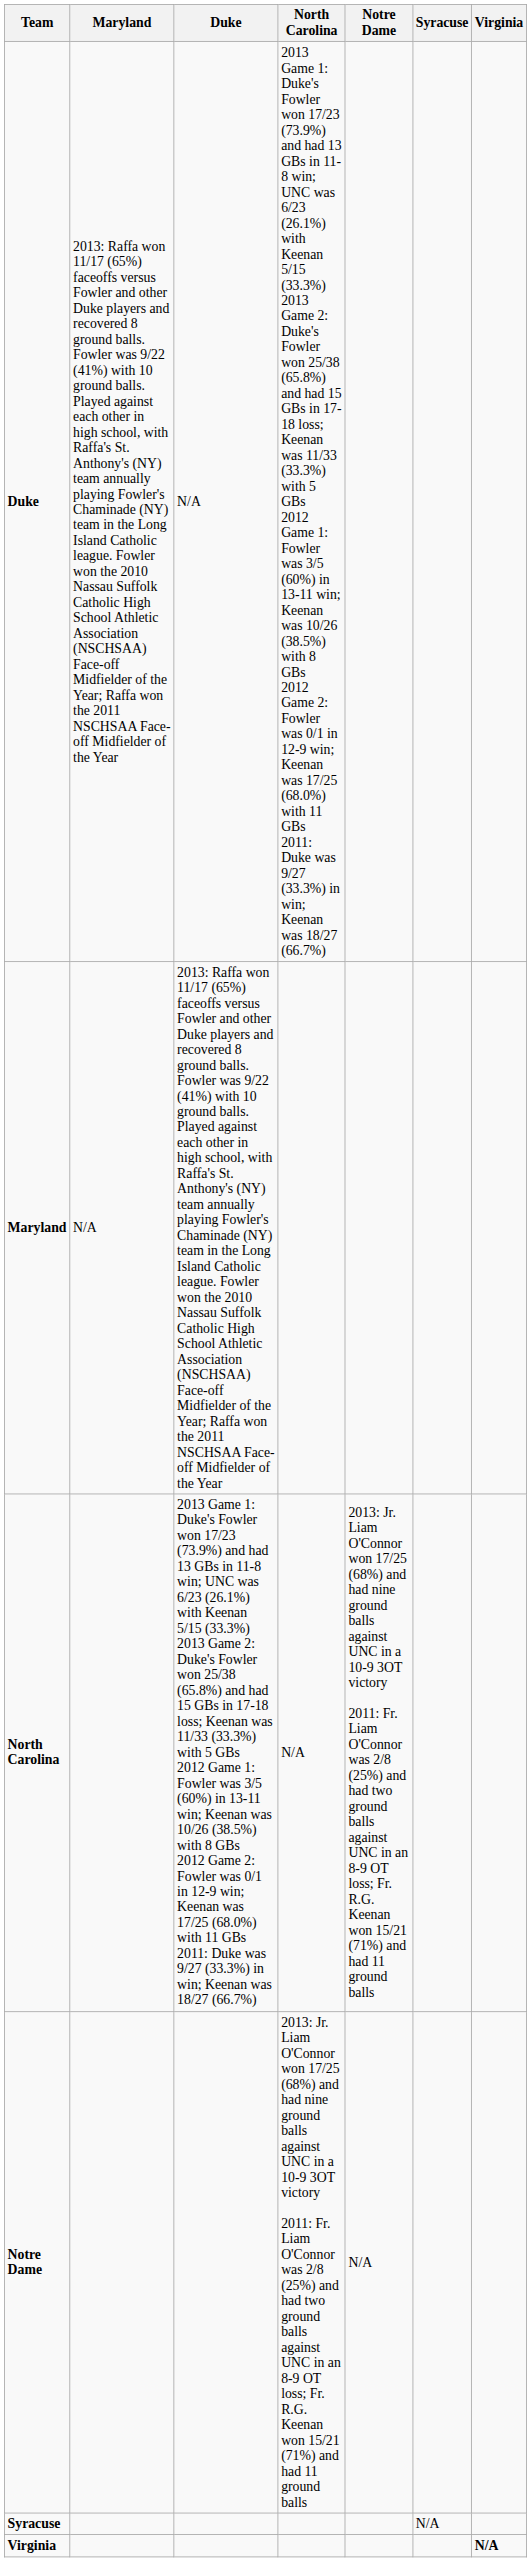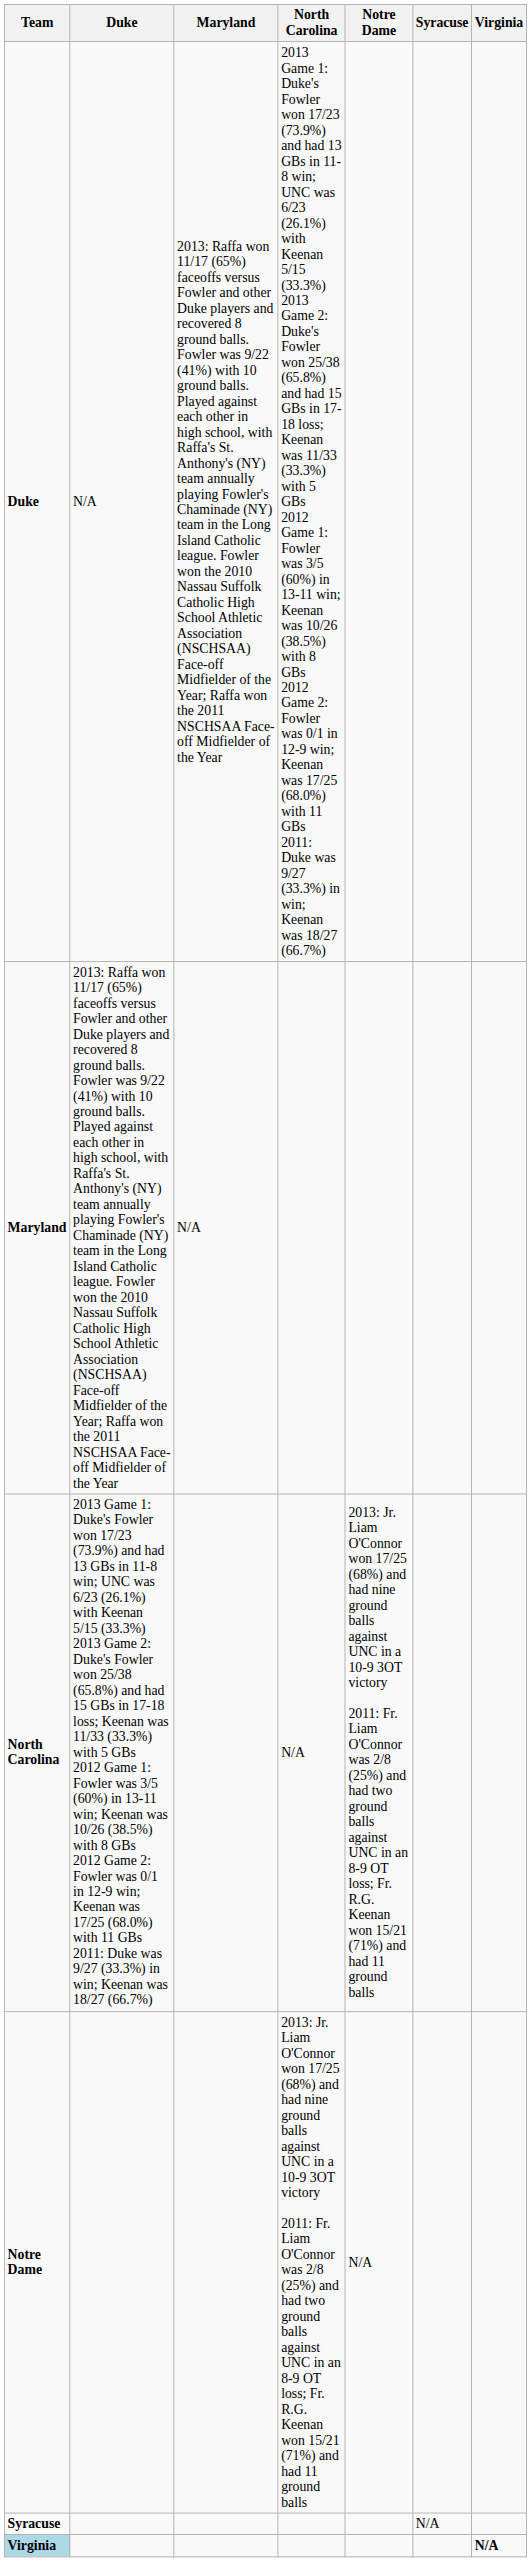columns swapped: (226, 23) <-> (122, 23)
(32, 2545) no background -> (32, 2545) lightblue background
